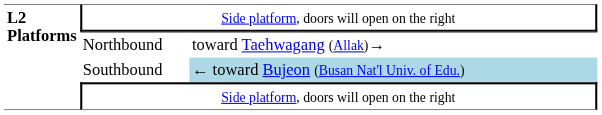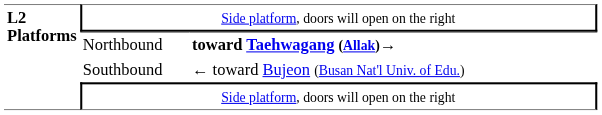(288, 45) normal -> (294, 45) bold
(328, 69) lightblue background -> (328, 69) no background
